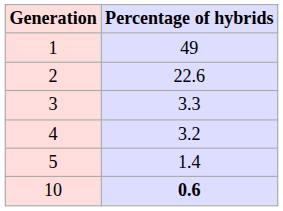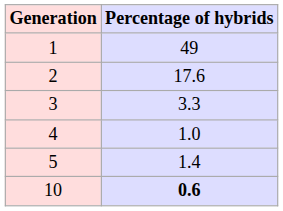(189, 76) 22.6 -> (189, 76) 17.6
(189, 133) 3.2 -> (189, 133) 1.0
